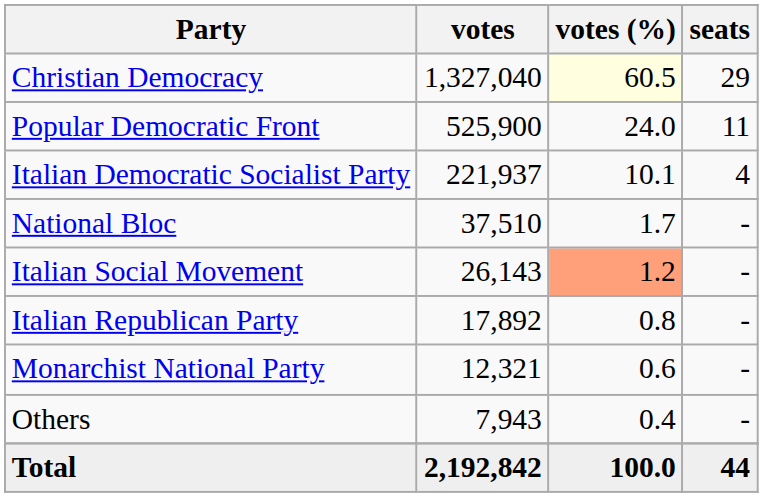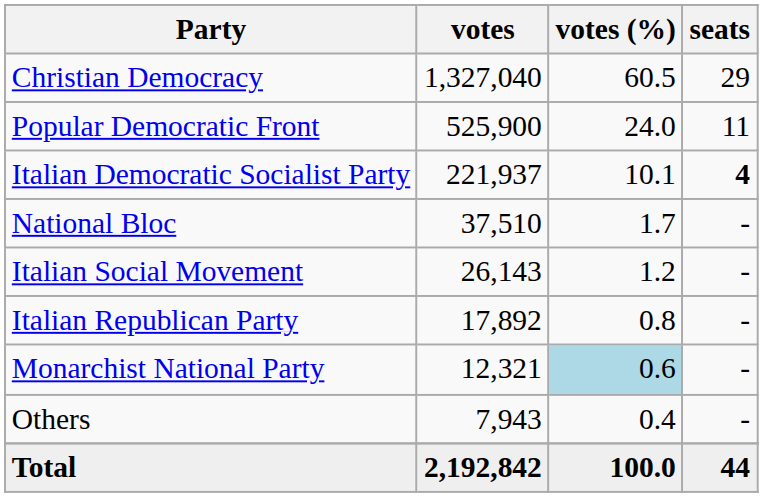(650, 77) lightyellow background -> (650, 77) no background
(743, 174) normal -> (743, 174) bold
(657, 272) lightsalmon background -> (657, 272) no background
(657, 369) no background -> (657, 369) lightblue background
